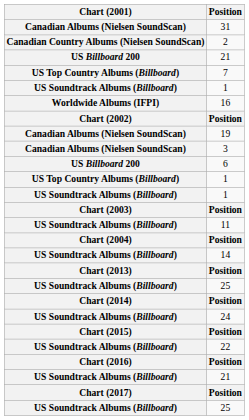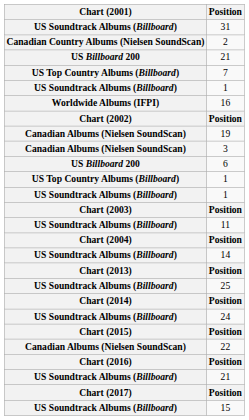(105, 27) Canadian Albums (Nielsen SoundScan) -> (105, 27) US Soundtrack Albums (Billboard)
(105, 347) US Soundtrack Albums (Billboard) -> (105, 347) Canadian Albums (Nielsen SoundScan)
(225, 407) 25 -> (225, 407) 15
